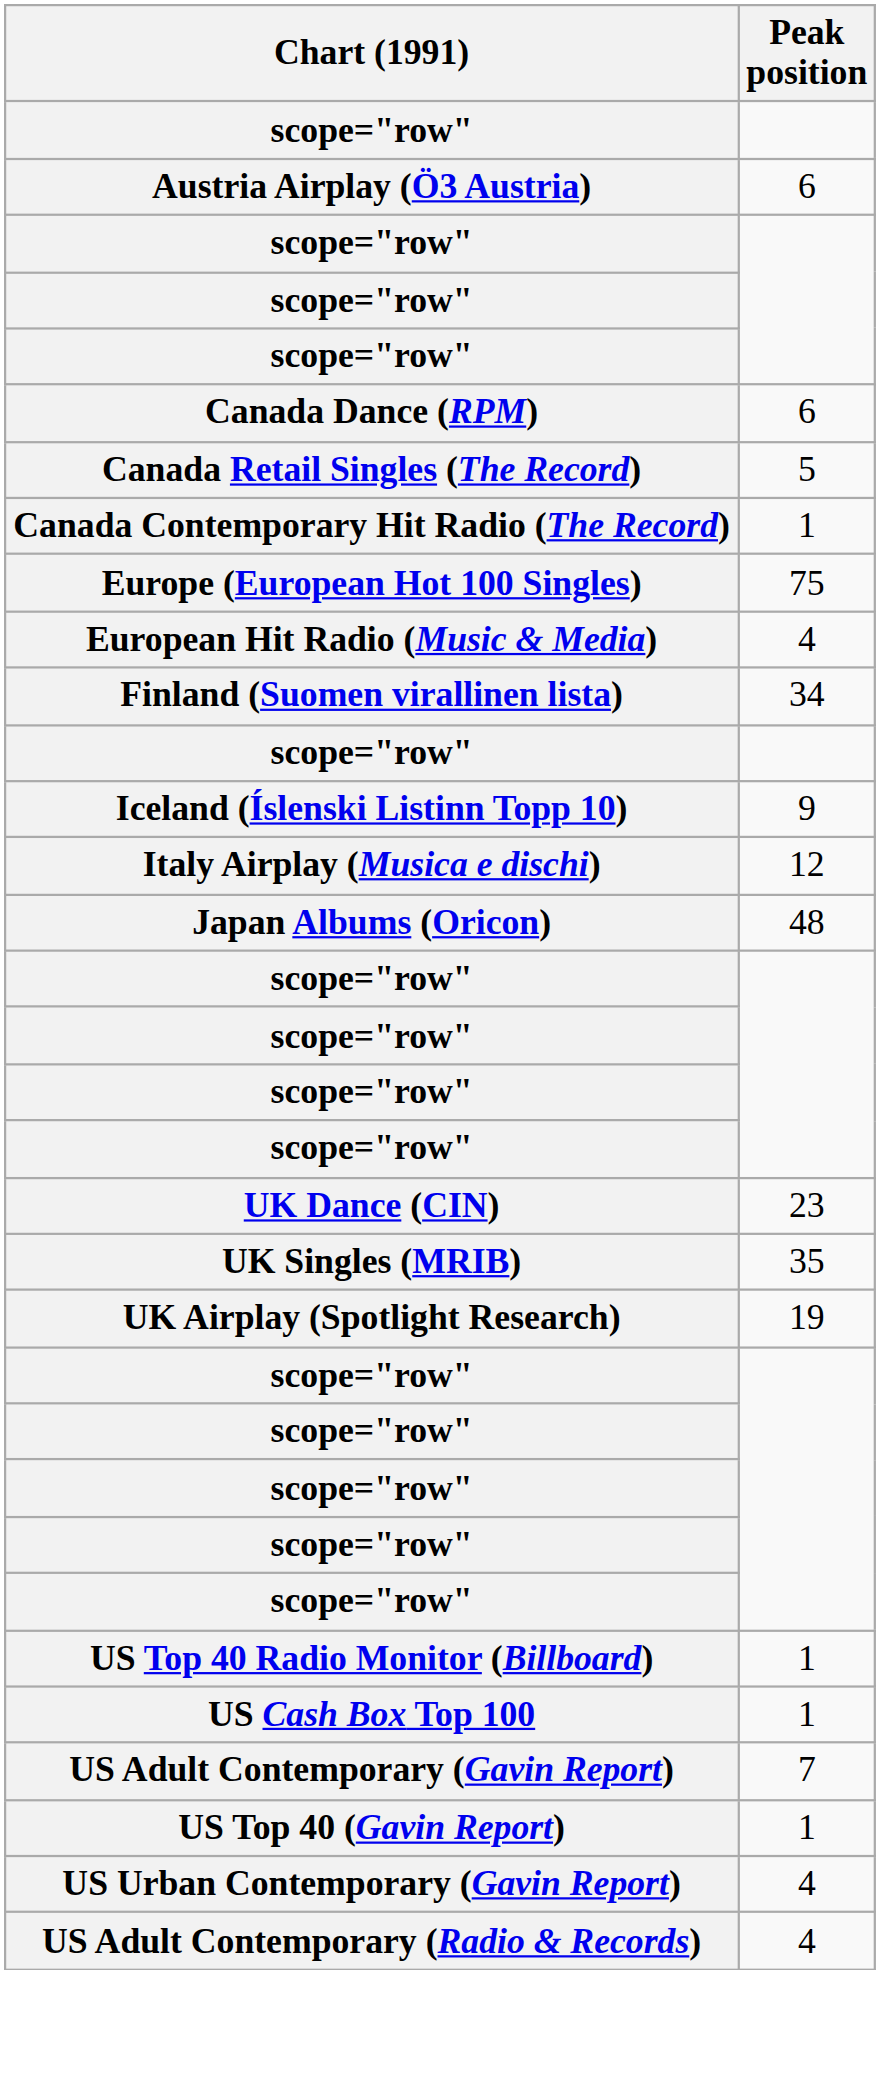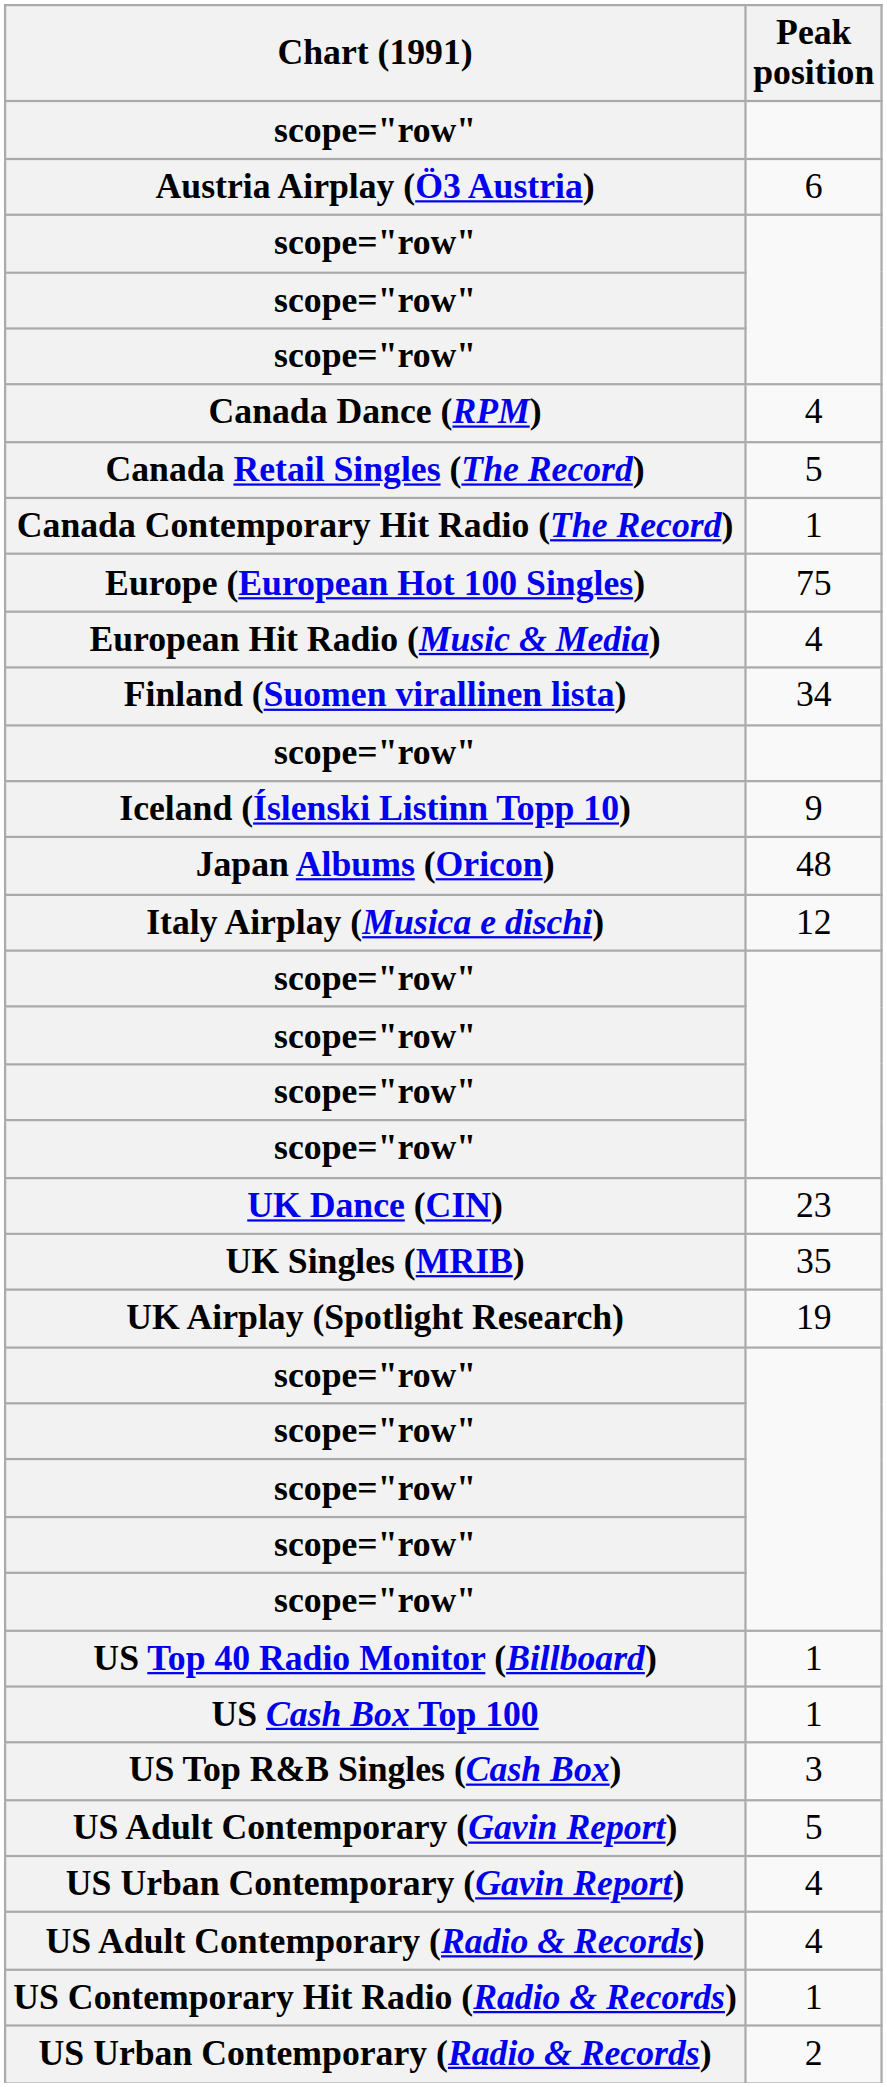(807, 412) 6 -> (814, 412) 4
rows swapped: (372, 865) <-> (372, 921)
+ row: (375, 1770)
(807, 1770) 7 -> (814, 1827) 5
- row: (372, 1827)
+ row: (375, 1996)
+ row: (375, 2053)
